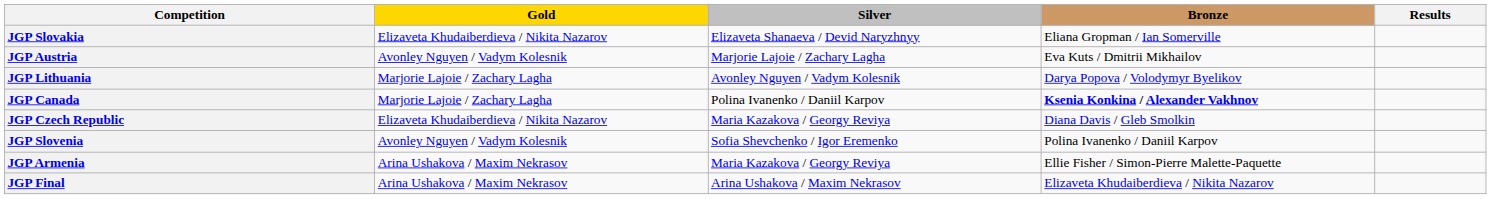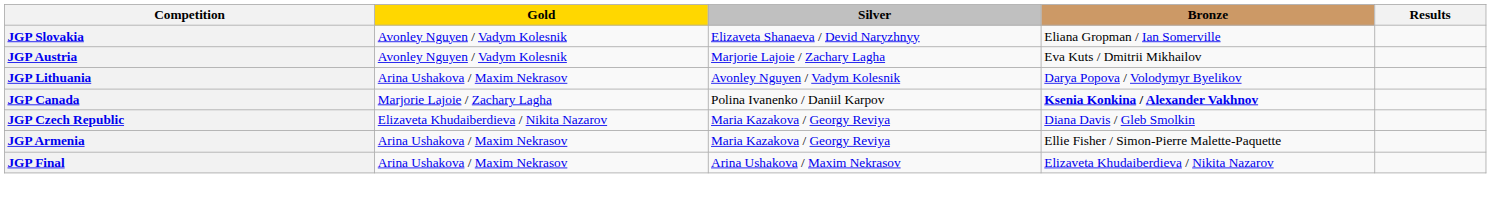(492, 36) Elizaveta Khudaiberdieva / Nikita Nazarov -> (472, 36) Avonley Nguyen / Vadym Kolesnik
(465, 78) Marjorie Lajoie / Zachary Lagha -> (473, 78) Arina Ushakova / Maxim Nekrasov
- row: (45, 141)
